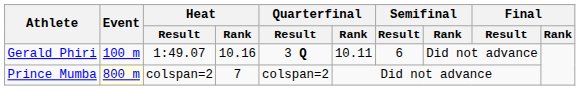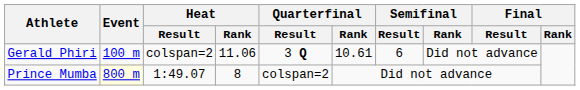(179, 54) 1:49.07 -> (179, 54) colspan=2
(237, 54) 10.16 -> (237, 54) 11.06
(354, 54) 10.11 -> (354, 54) 10.61
(179, 75) colspan=2 -> (179, 75) 1:49.07
(237, 75) 7 -> (237, 75) 8
